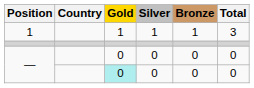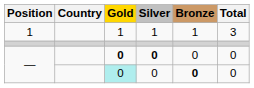(120, 55) normal -> (120, 55) bold
(154, 55) normal -> (154, 55) bold
(195, 73) normal -> (195, 73) bold
